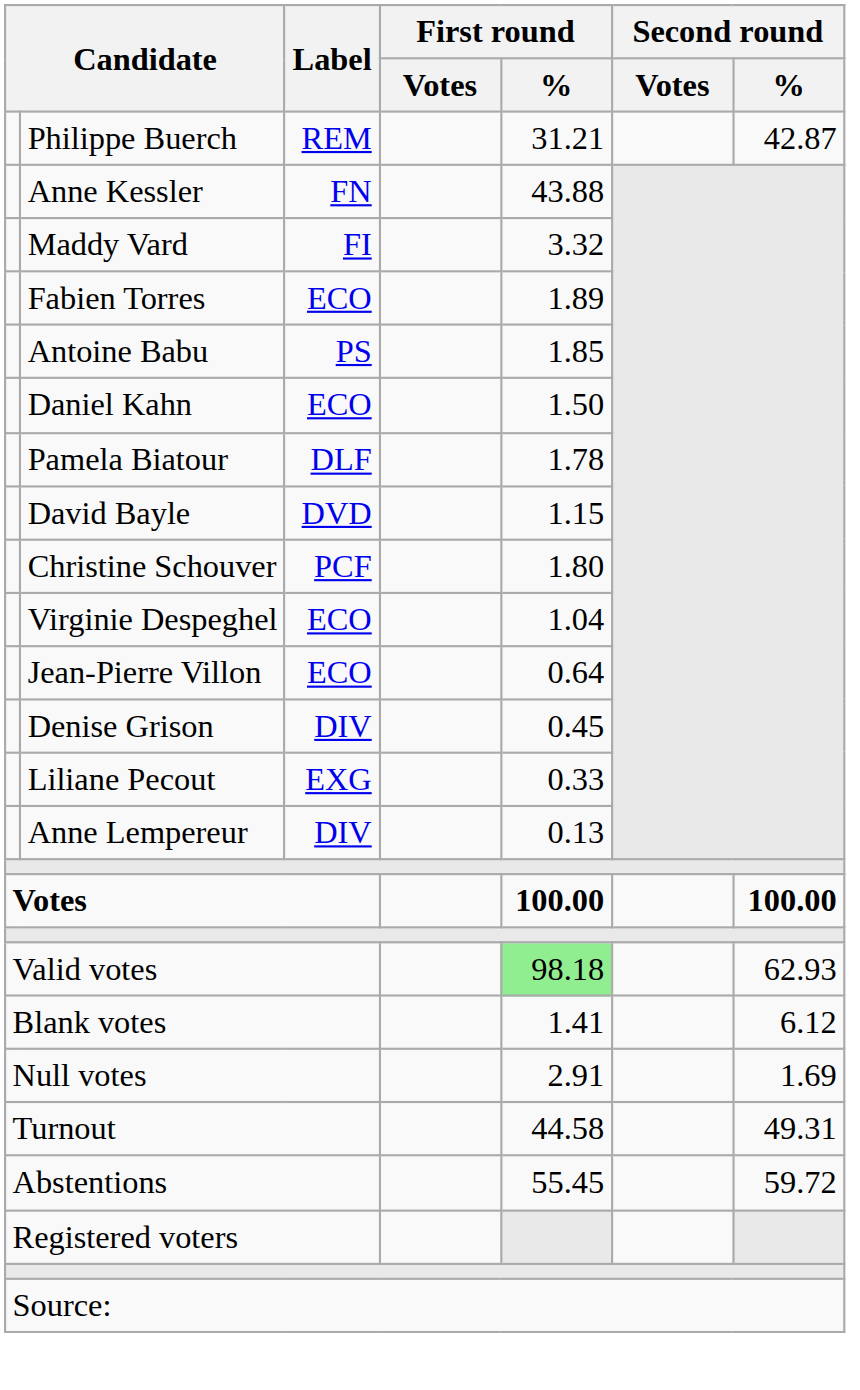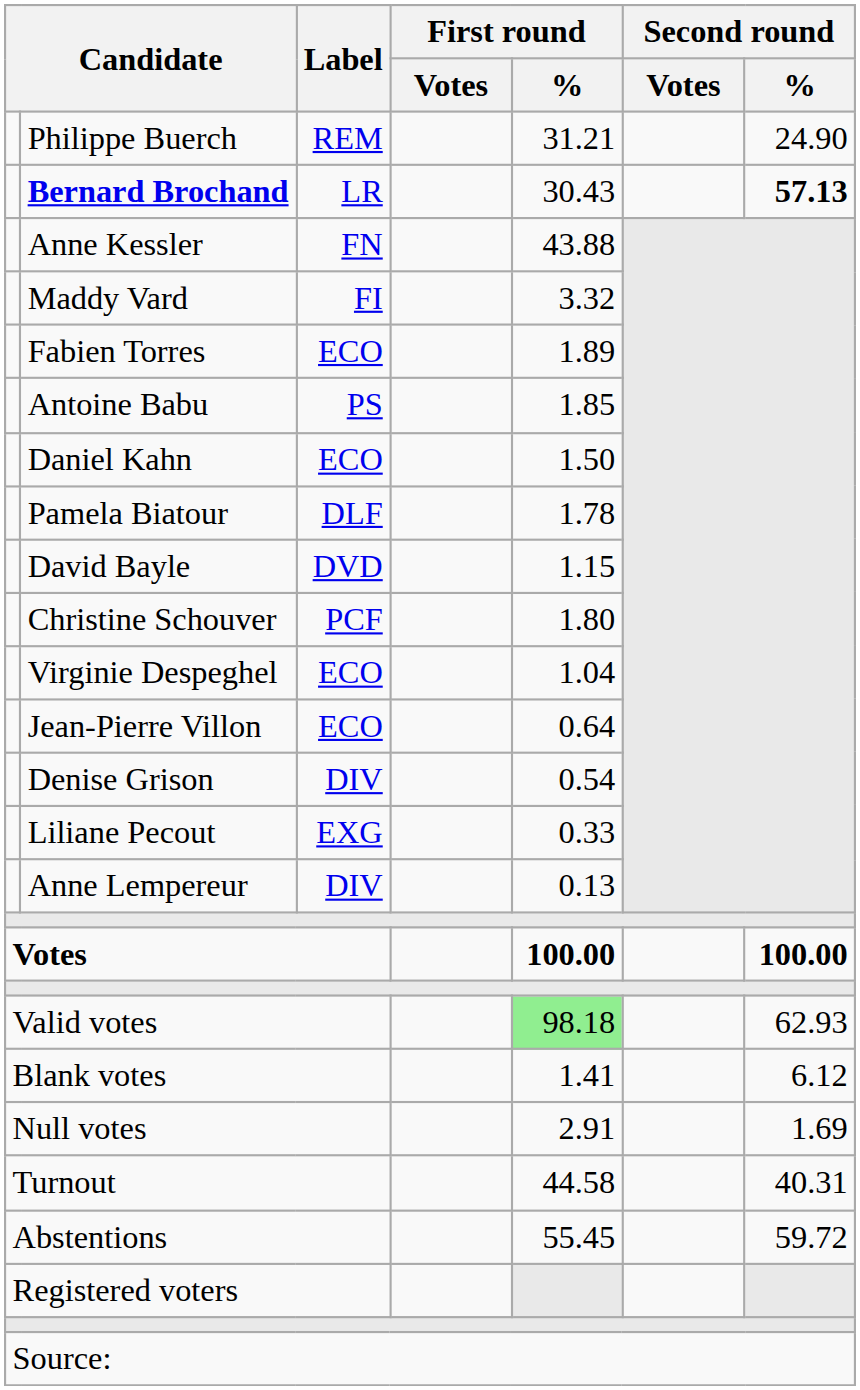(800, 138) 42.87 -> (811, 138) 24.90
+ row: (158, 191)
(576, 725) 0.45 -> (587, 778) 0.54
(800, 1129) 49.31 -> (811, 1182) 40.31
